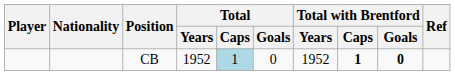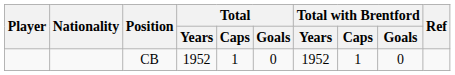(235, 59) lightblue background -> (235, 59) no background
(358, 59) bold -> (358, 59) normal
(400, 59) bold -> (400, 59) normal
